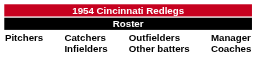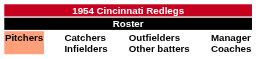(24, 37) no background -> (24, 37) lightsalmon background
